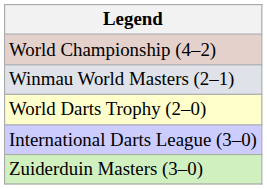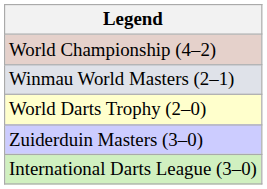(133, 139) International Darts League (3–0) -> (106, 139) Zuiderduin Masters (3–0)
(106, 169) Zuiderduin Masters (3–0) -> (133, 169) International Darts League (3–0)
